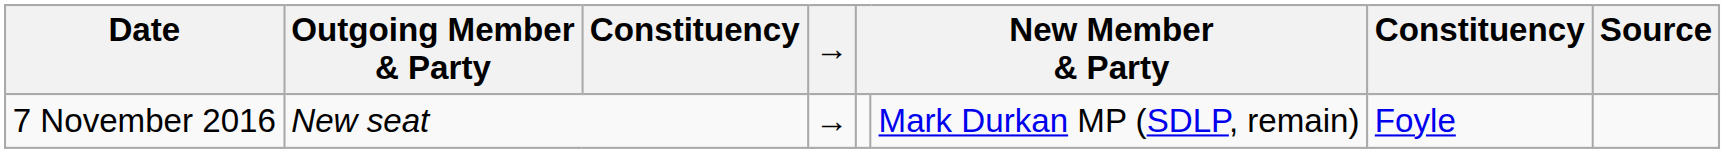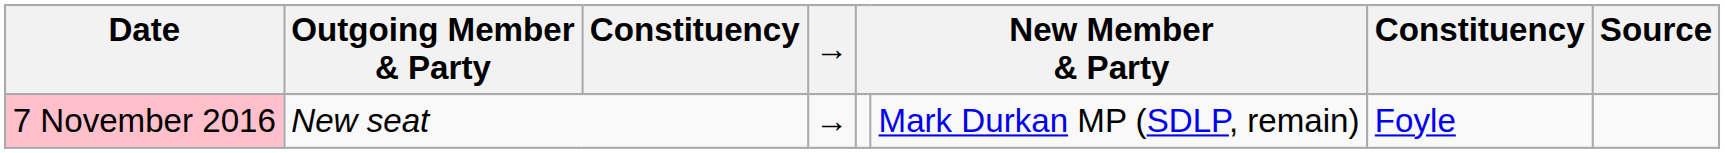(144, 120) no background -> (144, 120) pink background
